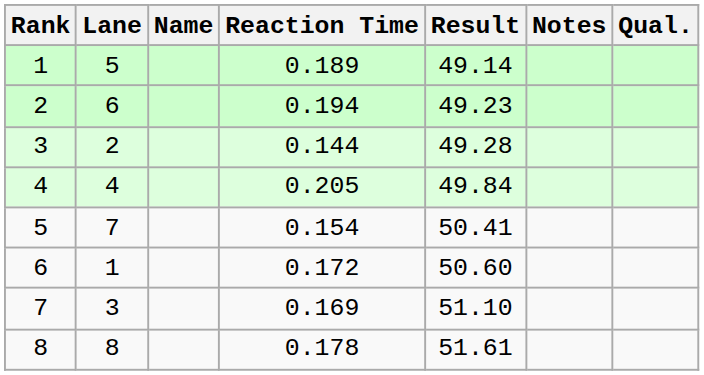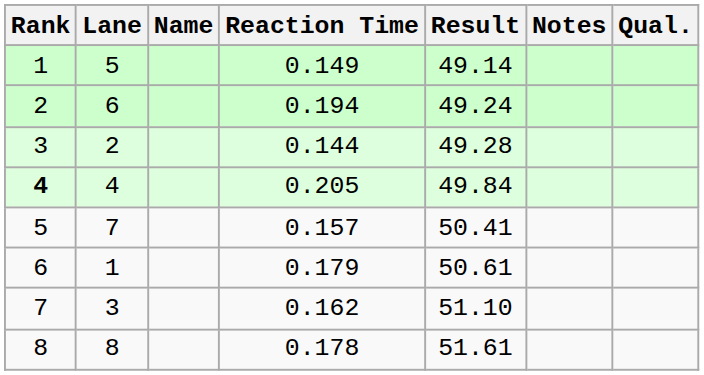(322, 66) 0.189 -> (322, 66) 0.149
(475, 106) 49.23 -> (475, 106) 49.24
(41, 187) normal -> (41, 187) bold
(322, 228) 0.154 -> (322, 228) 0.157
(322, 268) 0.172 -> (322, 268) 0.179
(475, 268) 50.60 -> (475, 268) 50.61
(322, 308) 0.169 -> (322, 308) 0.162
